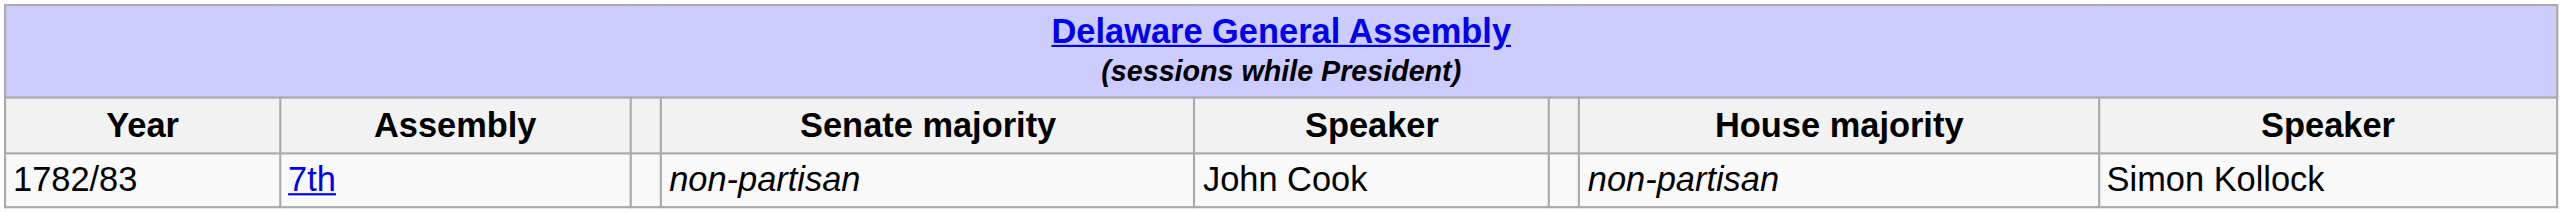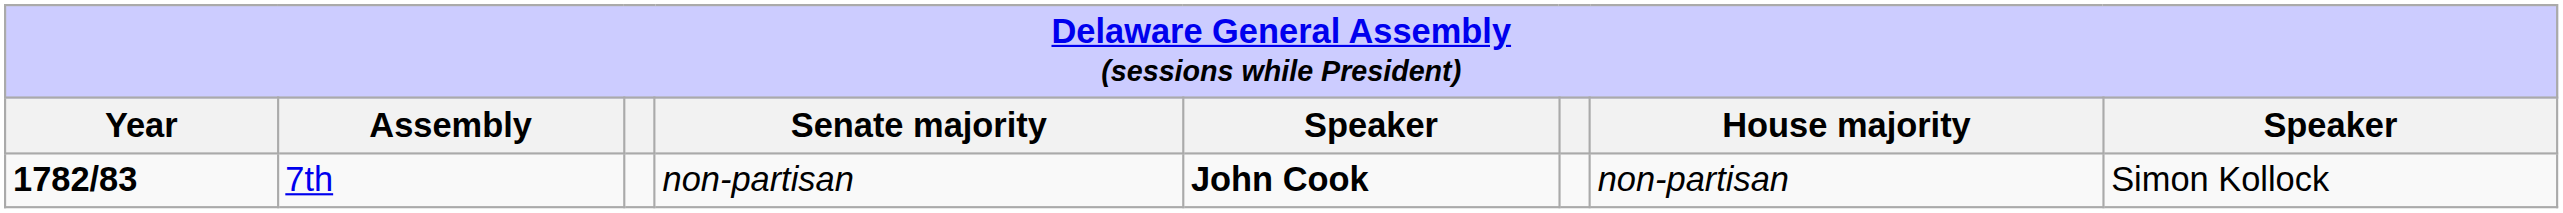(75, 179) normal -> (75, 179) bold
(1285, 179) normal -> (1280, 179) bold
